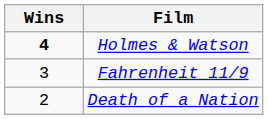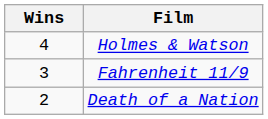(44, 46) bold -> (44, 46) normal
